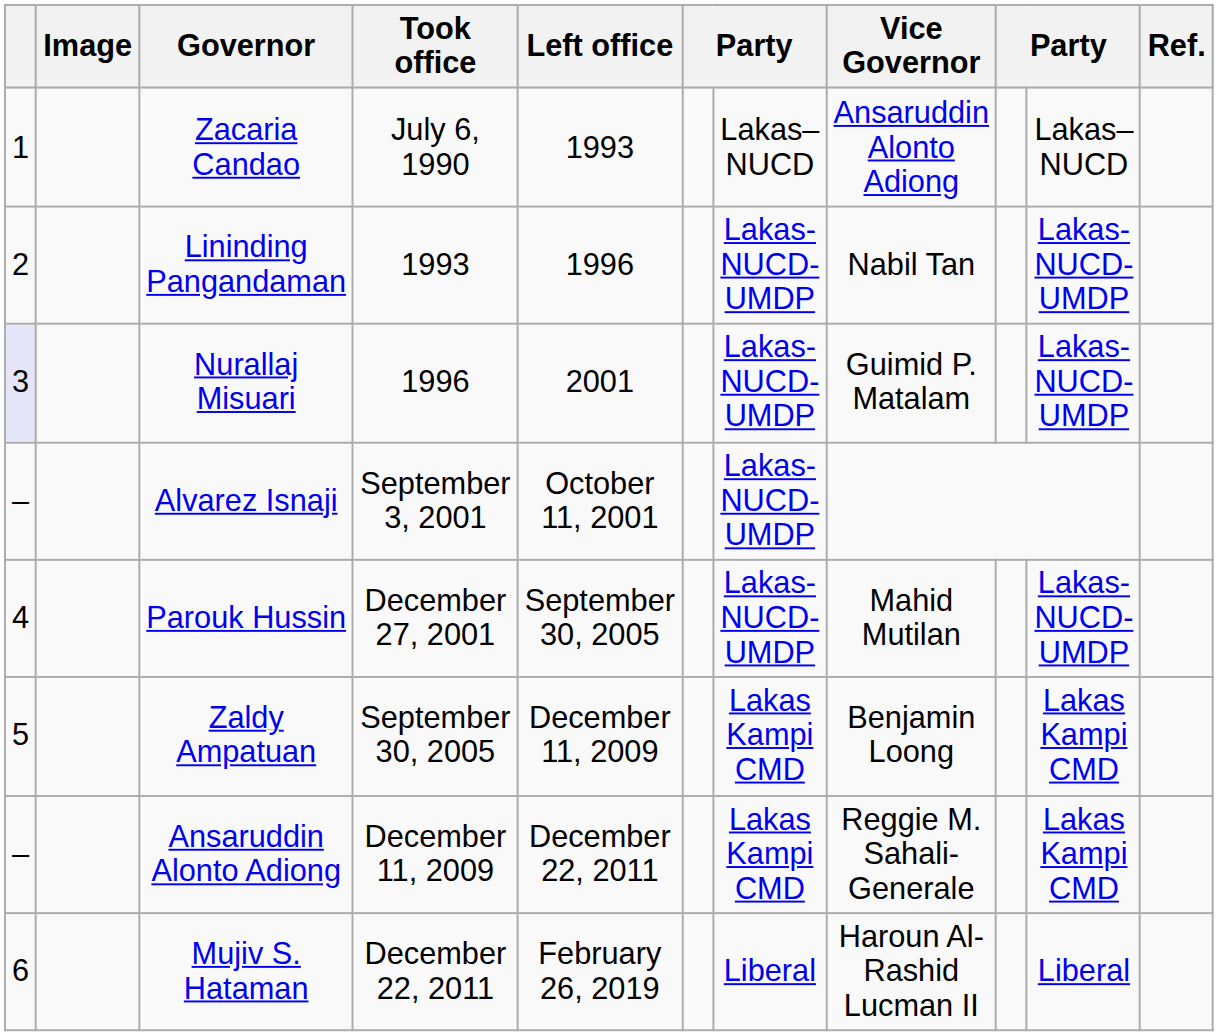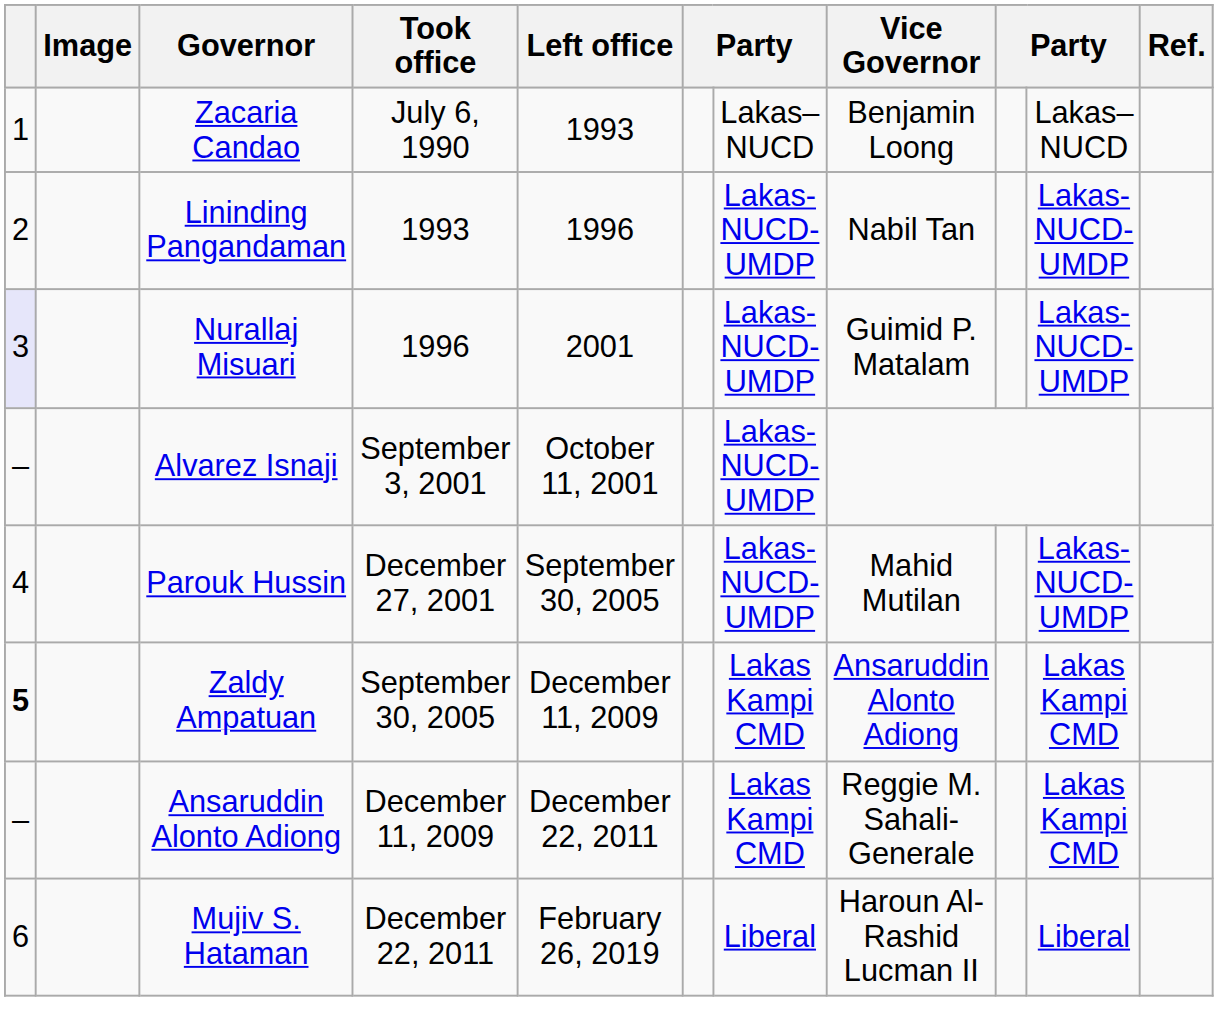(911, 146) Ansaruddin Alonto Adiong -> (911, 129) Benjamin Loong
(21, 735) normal -> (21, 701) bold
(911, 735) Benjamin Loong -> (911, 701) Ansaruddin Alonto Adiong
